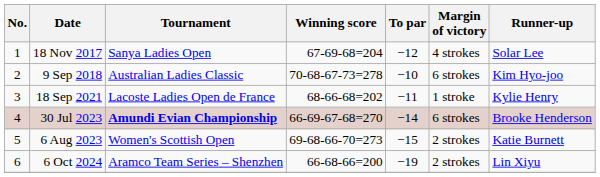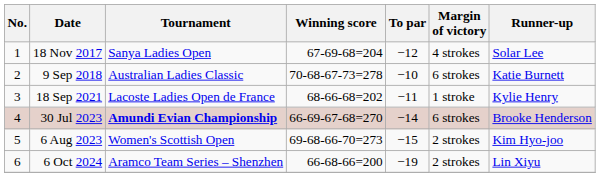(528, 74) Kim Hyo-joo -> (528, 74) Katie Burnett
(528, 140) Katie Burnett -> (528, 140) Kim Hyo-joo
